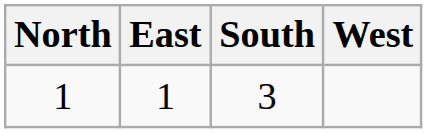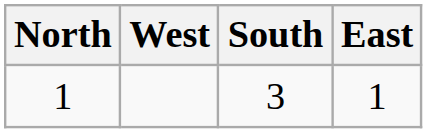columns swapped: (165, 34) <-> (373, 34)
